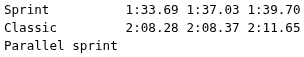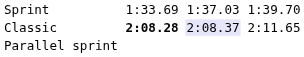(152, 28) normal -> (152, 28) bold
(213, 28) no background -> (213, 28) lavender background
